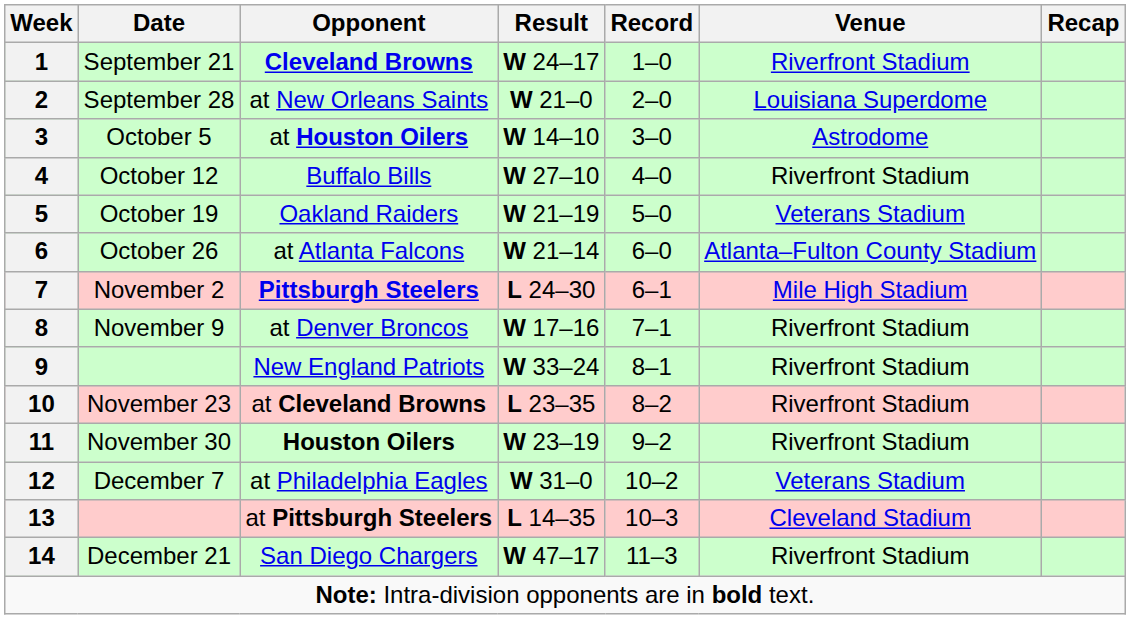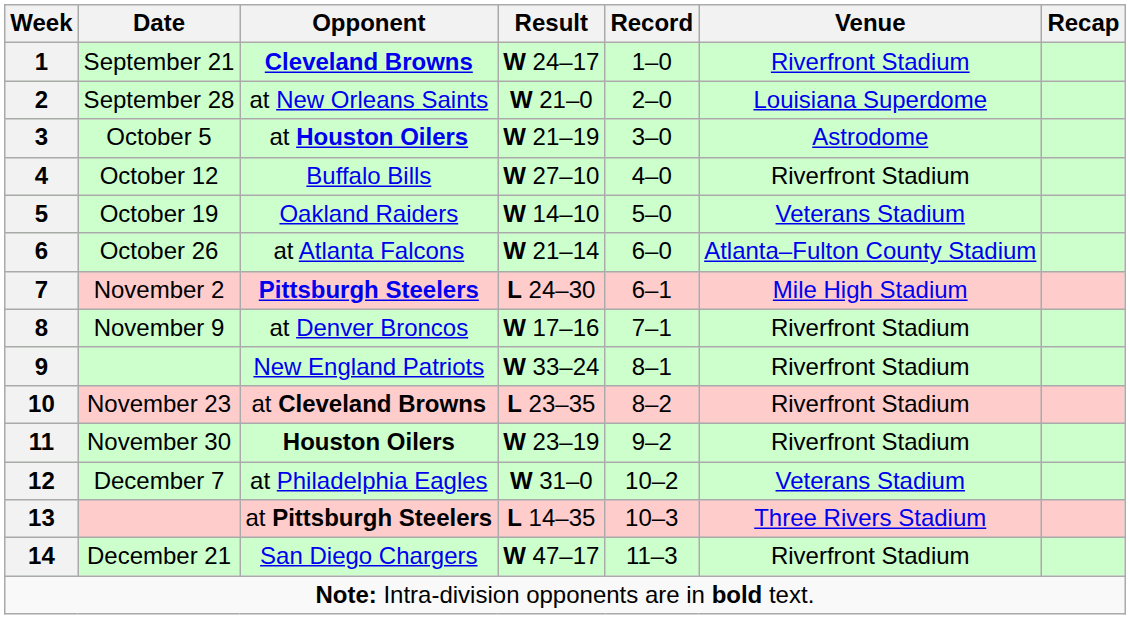(551, 137) W 14–10 -> (551, 137) W 21–19
(551, 213) W 21–19 -> (551, 213) W 14–10
(870, 518) Cleveland Stadium -> (870, 518) Three Rivers Stadium
